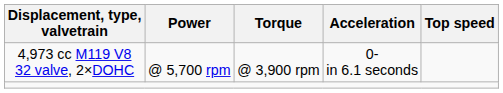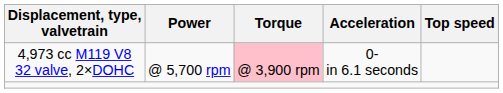(278, 70) no background -> (278, 70) pink background
